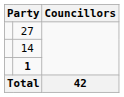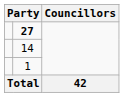(27, 31) normal -> (27, 31) bold
(27, 66) bold -> (27, 66) normal
